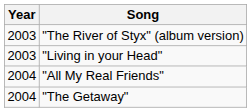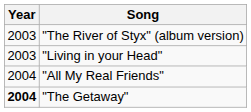(22, 96) normal -> (22, 96) bold
